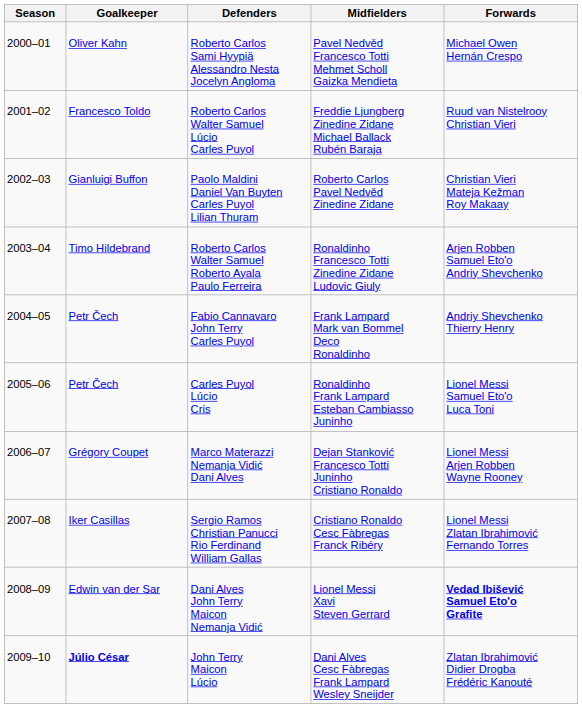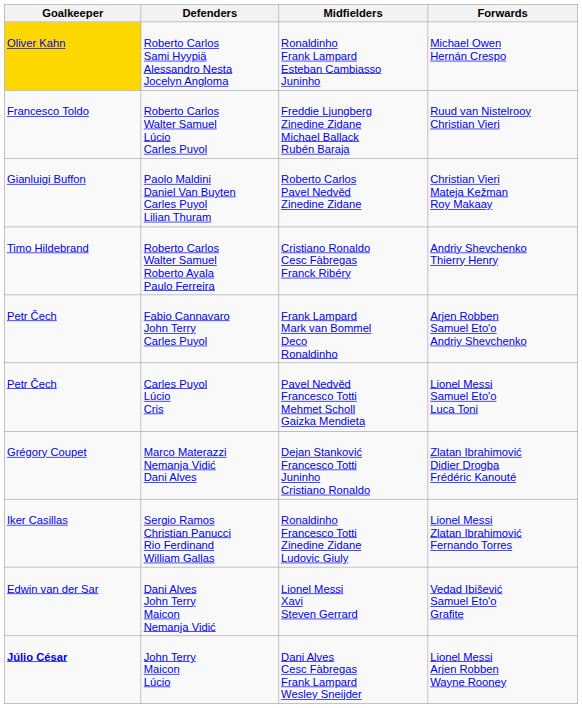- column: (35, 13)
(98, 43) no background -> (36, 43) gold background
(355, 62) Pavel Nedvěd Francesco Totti Mehmet Scholl Gaizka Mendieta -> (331, 62) Ronaldinho Frank Lampard Esteban Cambiasso Juninho
(353, 267) Ronaldinho Francesco Totti Zinedine Zidane Ludovic Giuly -> (326, 260) Cristiano Ronaldo Cesc Fàbregas Franck Ribéry
(495, 260) Arjen Robben Samuel Eto'o Andriy Shevchenko -> (478, 254) Andriy Shevchenko Thierry Henry
(495, 322) Andriy Shevchenko Thierry Henry -> (478, 328) Arjen Robben Samuel Eto'o Andriy Shevchenko
(363, 403) Ronaldinho Frank Lampard Esteban Cambiasso Juninho -> (323, 403) Pavel Nedvěd Francesco Totti Mehmet Scholl Gaizka Mendieta
(484, 465) Lionel Messi Arjen Robben Wayne Rooney -> (476, 465) Zlatan Ibrahimović Didier Drogba Frédéric Kanouté
(358, 533) Cristiano Ronaldo Cesc Fàbregas Franck Ribéry -> (321, 539) Ronaldinho Francesco Totti Zinedine Zidane Ludovic Giuly
(485, 601) bold -> (466, 601) normal
(492, 669) Zlatan Ibrahimović Didier Drogba Frédéric Kanouté -> (468, 669) Lionel Messi Arjen Robben Wayne Rooney
